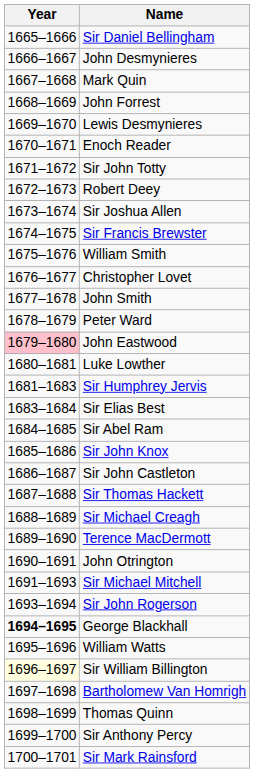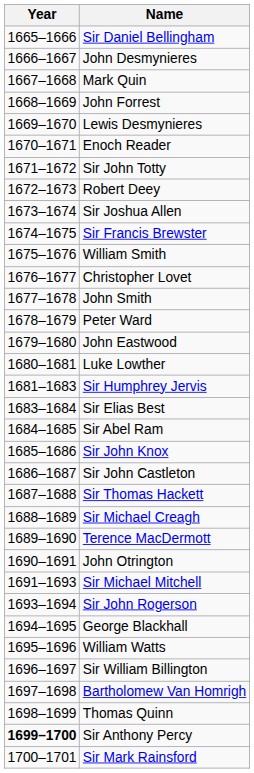(42, 342) pink background -> (42, 342) no background
(42, 626) bold -> (42, 626) normal
(42, 670) lightyellow background -> (42, 670) no background
(42, 735) normal -> (42, 735) bold
